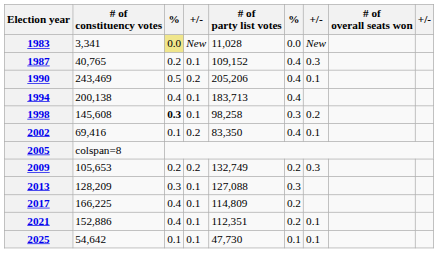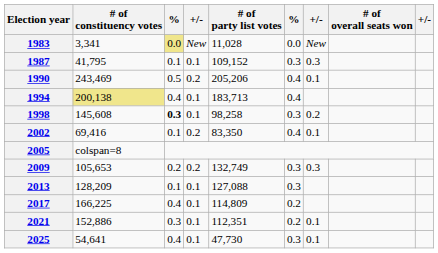(91, 61) 40,765 -> (91, 61) 41,795
(174, 61) 0.2 -> (174, 61) 0.1
(294, 61) 0.4 -> (294, 61) 0.3
(93, 97) no background -> (93, 97) khaki background
(294, 168) 0.2 -> (294, 168) 0.3
(174, 185) 0.3 -> (174, 185) 0.1
(174, 221) 0.4 -> (174, 221) 0.3
(91, 239) 54,642 -> (91, 239) 54,641
(174, 239) 0.1 -> (174, 239) 0.4
(294, 239) 0.1 -> (294, 239) 0.3
